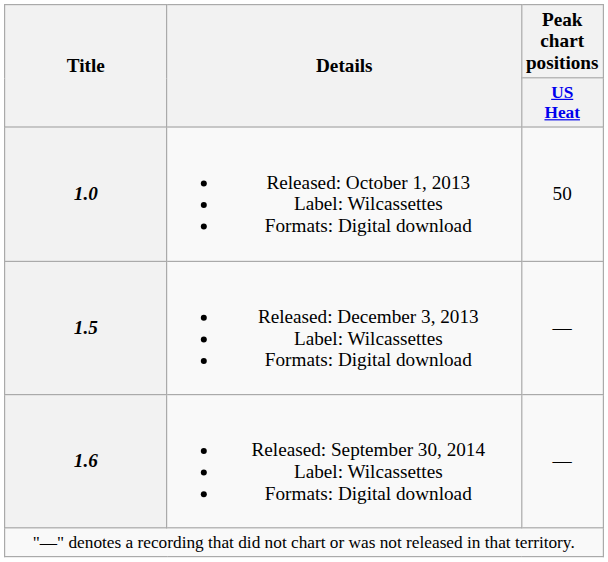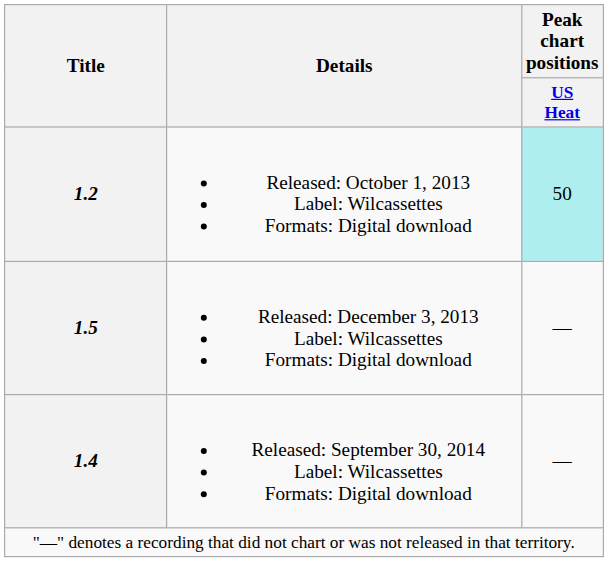(86, 193) 1.0 -> (86, 193) 1.2
(562, 193) no background -> (562, 193) paleturquoise background
(86, 461) 1.6 -> (86, 461) 1.4
